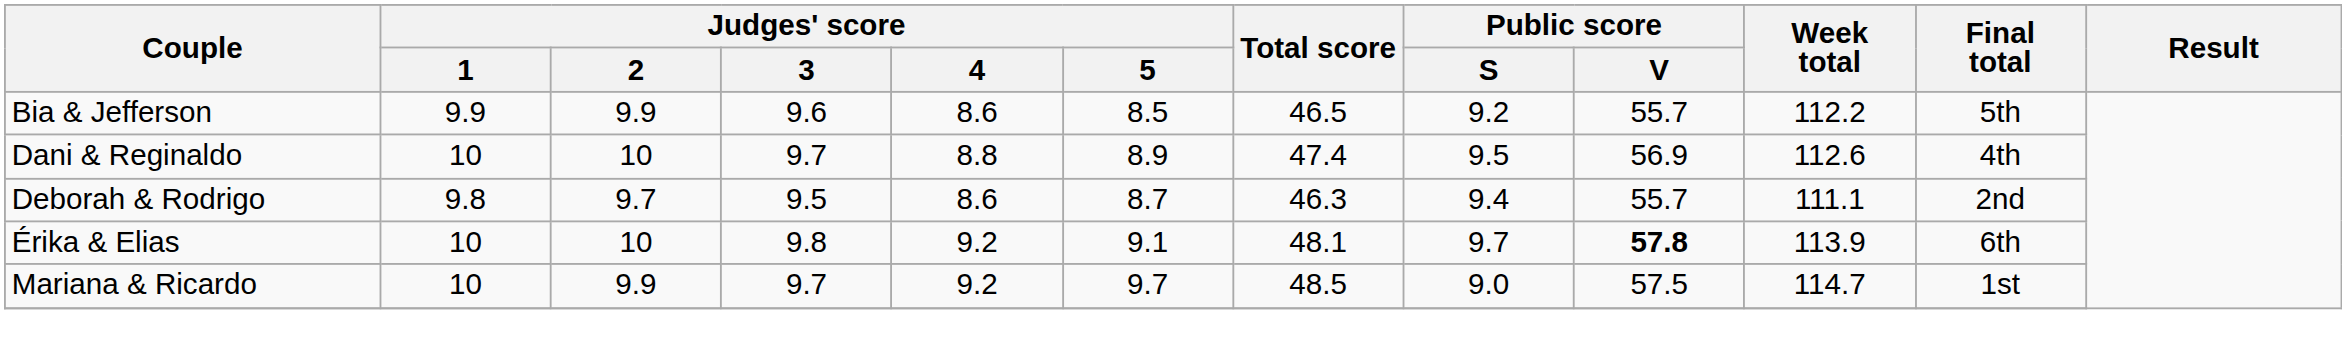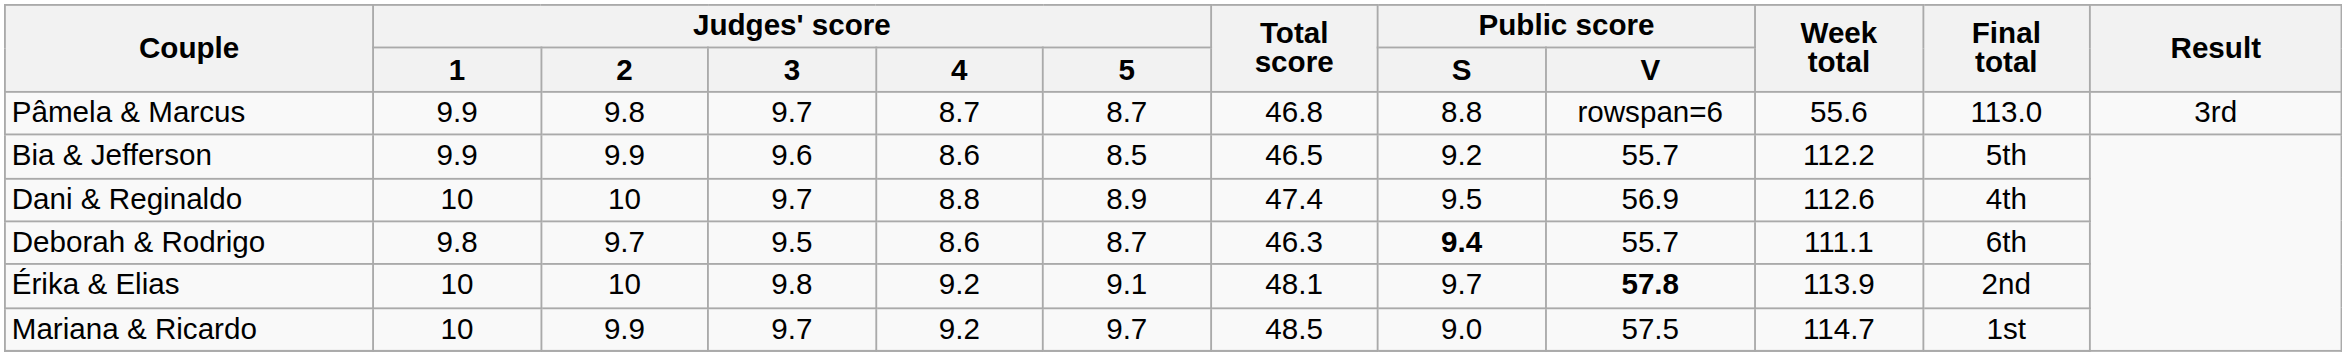+ row: (129, 112)
(1489, 199) normal -> (1462, 242) bold
(2000, 199) 2nd -> (2006, 242) 6th
(2000, 242) 6th -> (2006, 285) 2nd
